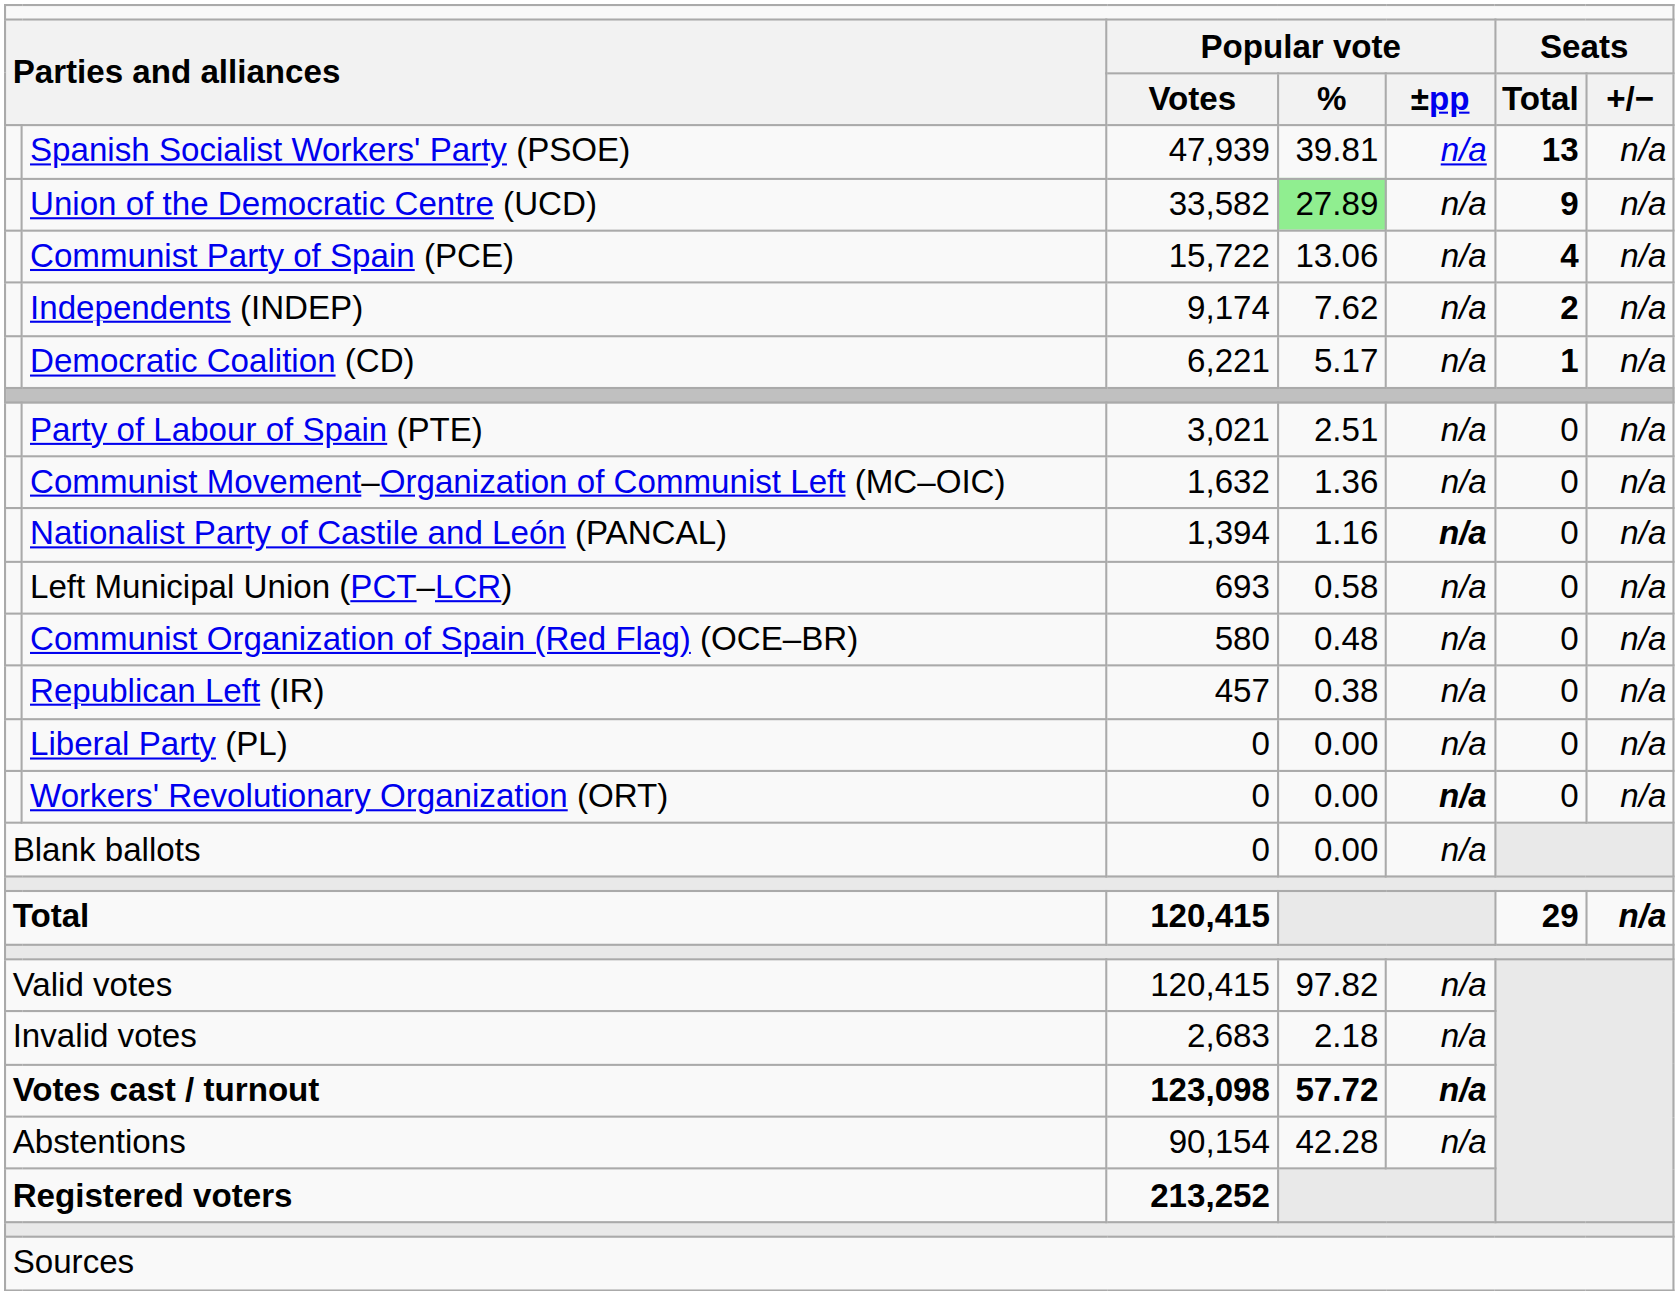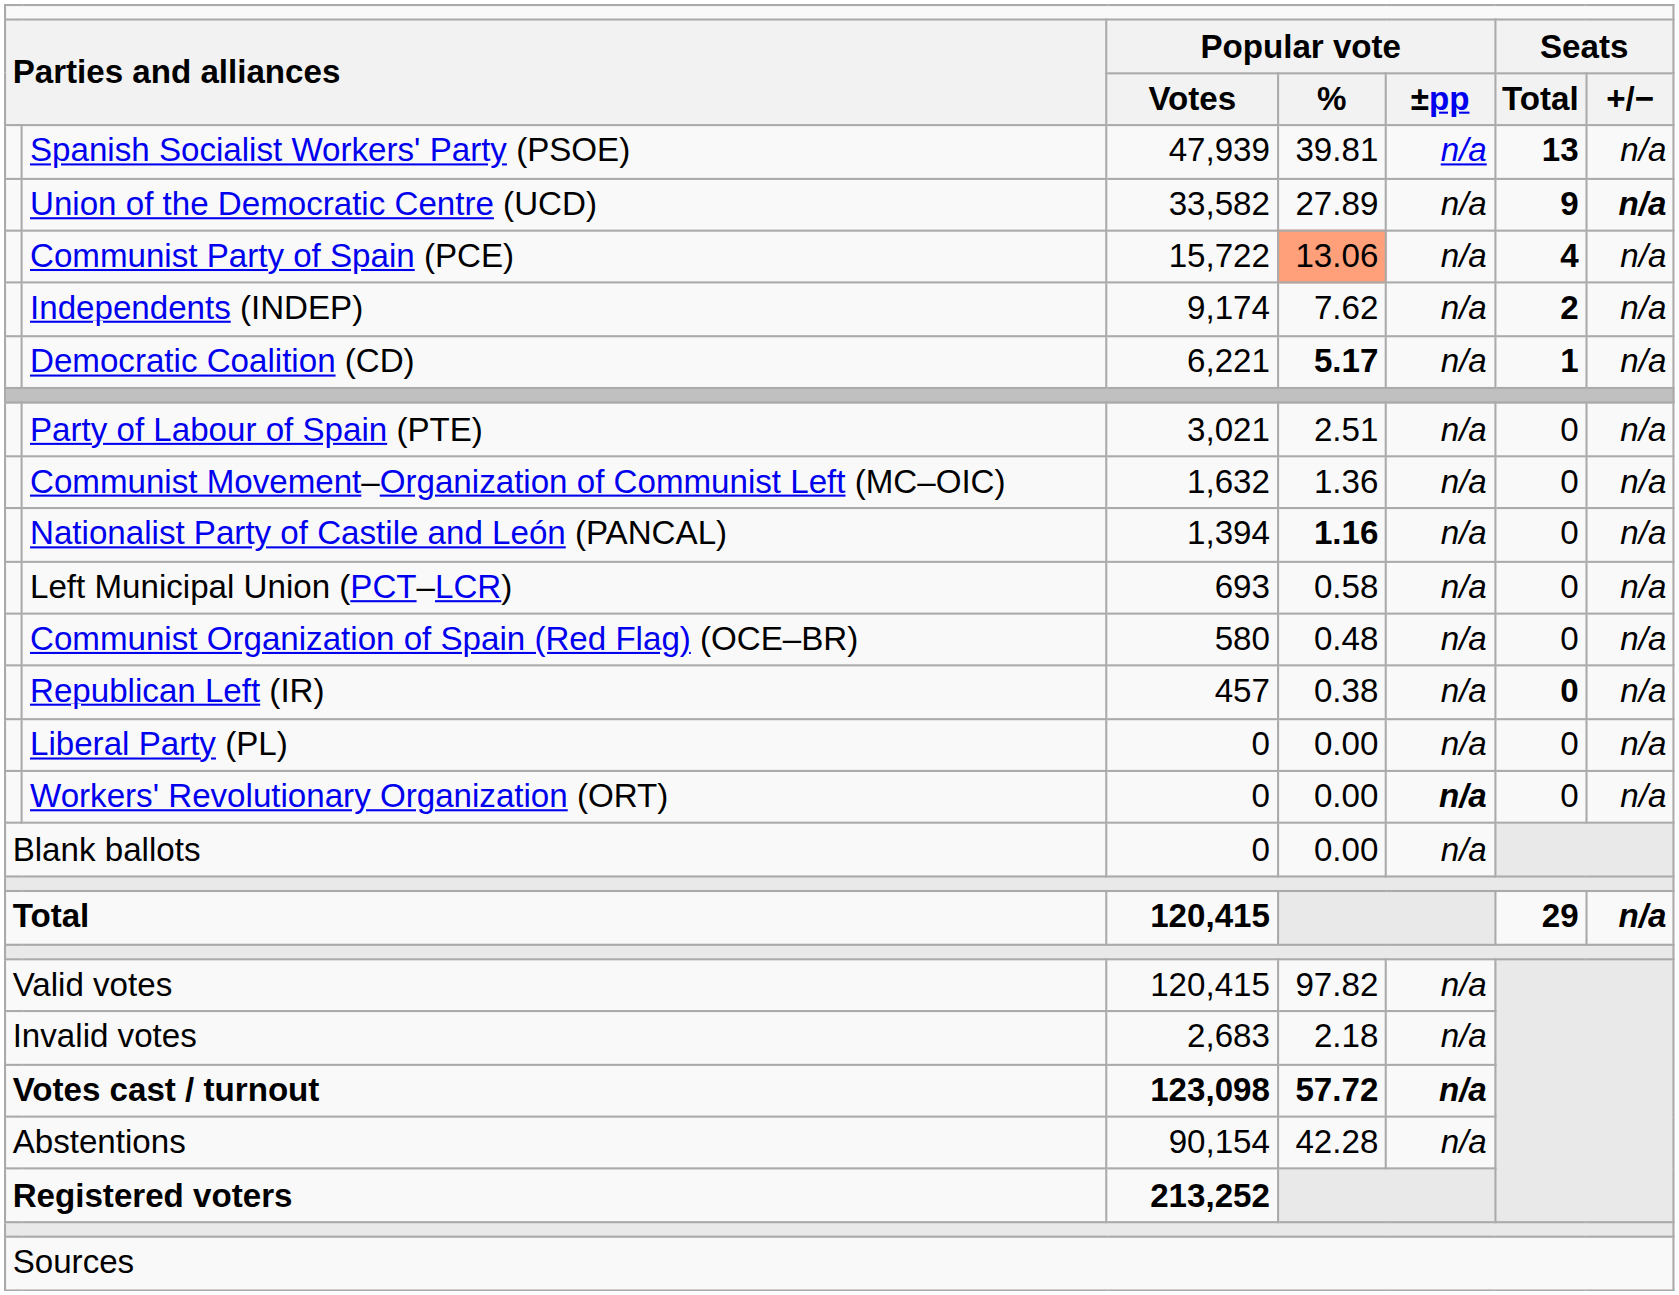(1337, 203) lightgreen background -> (1337, 203) no background
(1643, 203) normal -> (1642, 203) bold
(1337, 256) no background -> (1337, 256) lightsalmon background
(1346, 361) normal -> (1346, 361) bold
(1346, 534) normal -> (1346, 534) bold
(1463, 534) bold -> (1464, 534) normal
(1569, 691) normal -> (1569, 691) bold
